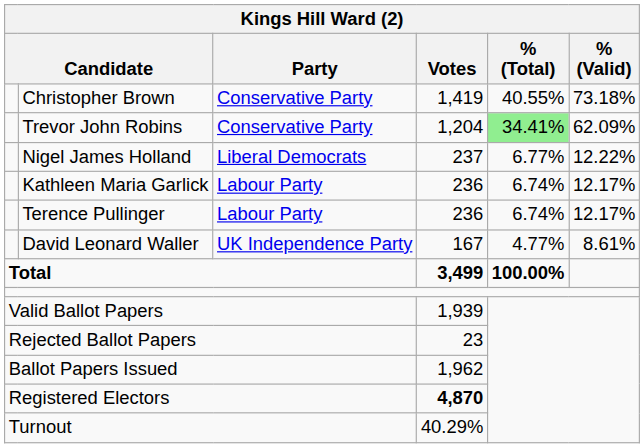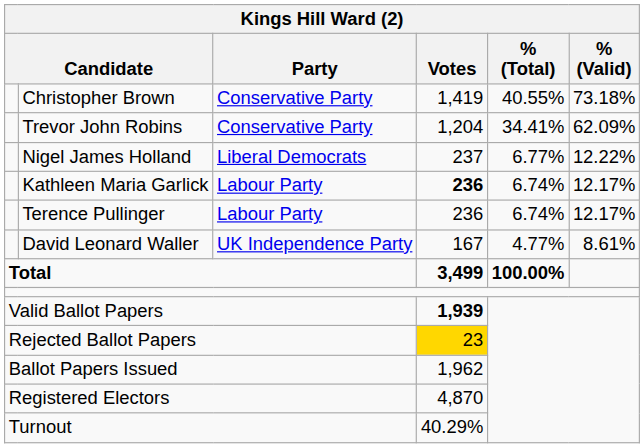(533, 127) lightgreen background -> (533, 127) no background
(468, 185) normal -> (468, 185) bold
(460, 310) normal -> (460, 310) bold
(473, 340) no background -> (473, 340) gold background
(460, 398) bold -> (460, 398) normal
